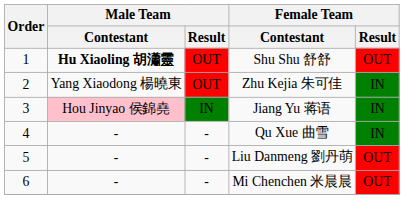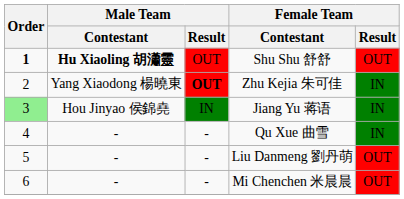(26, 60) normal -> (26, 60) bold
(207, 84) normal -> (207, 84) bold
(26, 109) no background -> (26, 109) lightgreen background
(116, 108) pink background -> (116, 108) no background
